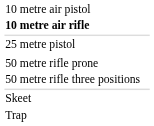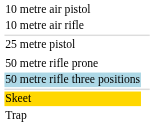(47, 25) bold -> (45, 25) normal
(73, 79) no background -> (73, 79) lightblue background
(18, 98) no background -> (18, 98) gold background
